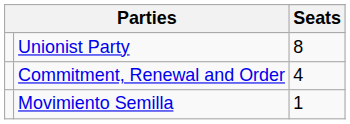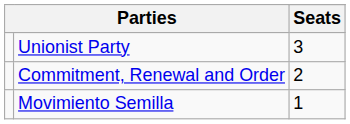(298, 47) 8 -> (298, 47) 3
(298, 75) 4 -> (298, 75) 2
